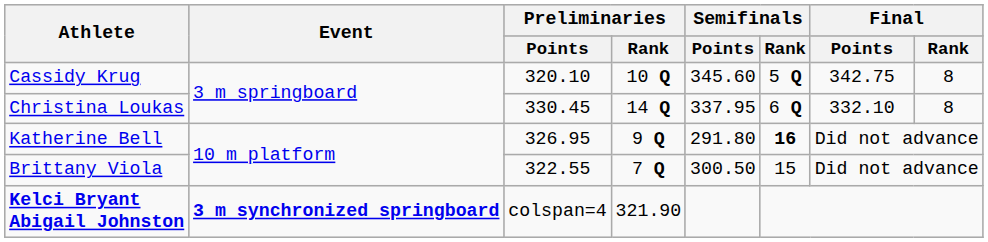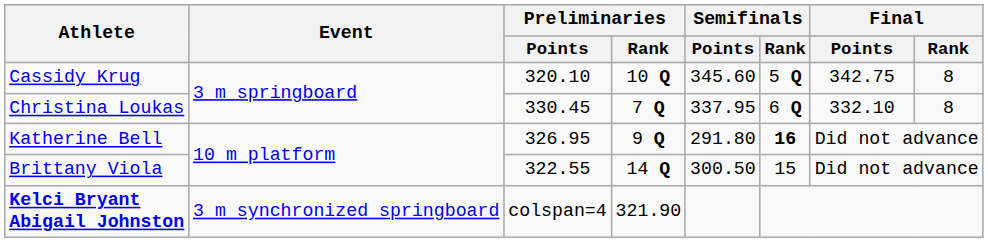(648, 108) 14 Q -> (648, 108) 7 Q
(648, 170) 7 Q -> (648, 170) 14 Q
(346, 211) bold -> (346, 211) normal
